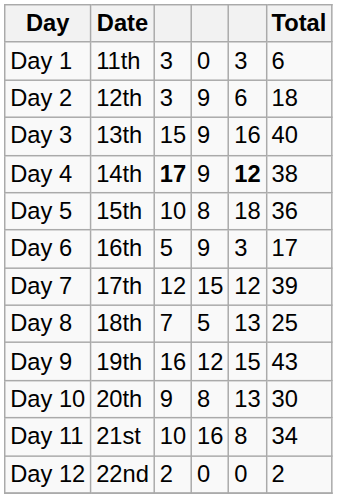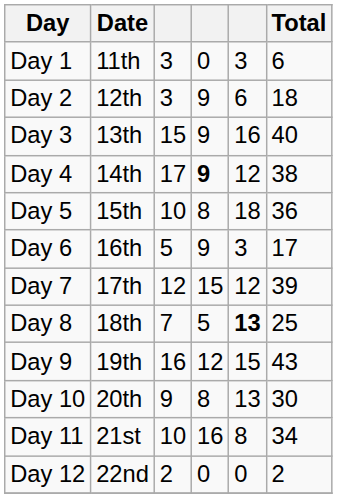(173, 173) bold -> (173, 173) normal
(204, 173) normal -> (204, 173) bold
(247, 173) bold -> (247, 173) normal
(247, 323) normal -> (247, 323) bold
